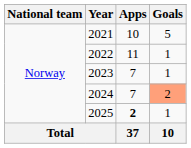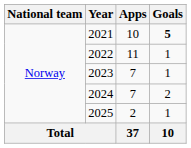(168, 34) normal -> (168, 34) bold
(168, 93) lightsalmon background -> (168, 93) no background
(133, 113) bold -> (133, 113) normal
